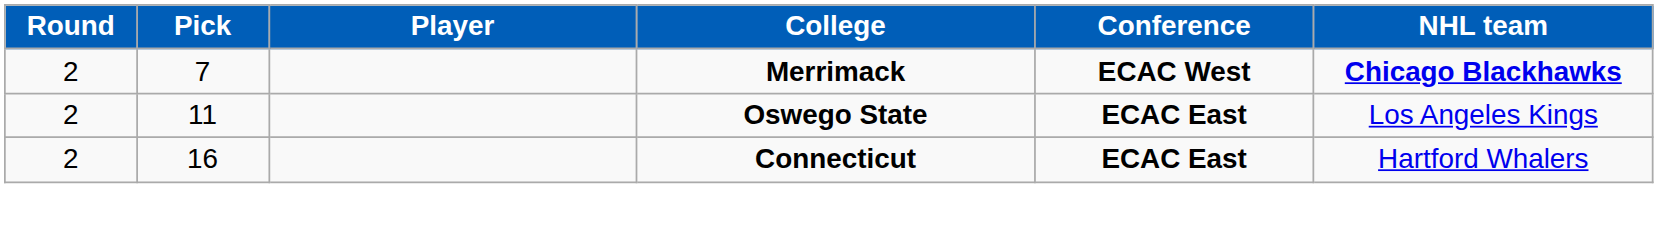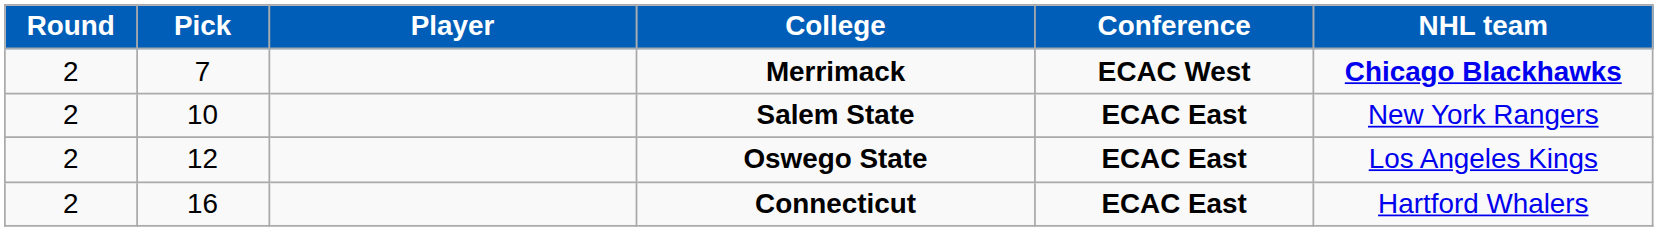+ row: (836, 114)
(203, 114) 11 -> (203, 159) 12
